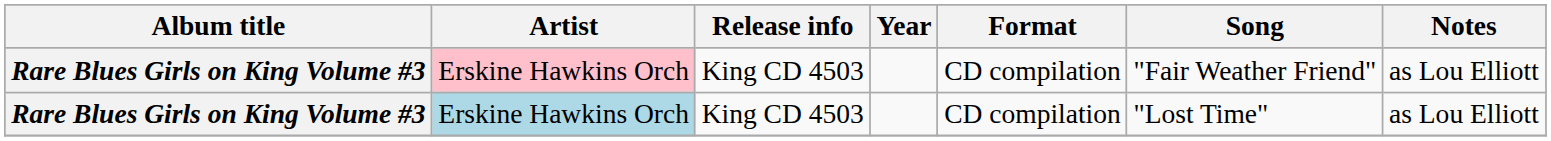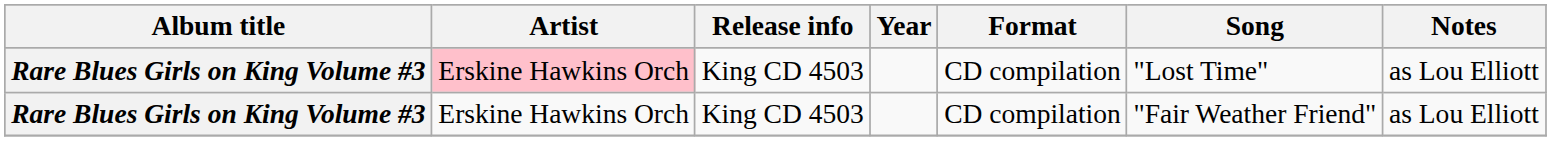(1255, 69) "Fair Weather Friend" -> (1201, 69) "Lost Time"
(564, 113) lightblue background -> (564, 113) no background
(1201, 113) "Lost Time" -> (1255, 113) "Fair Weather Friend"
